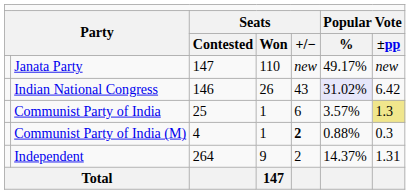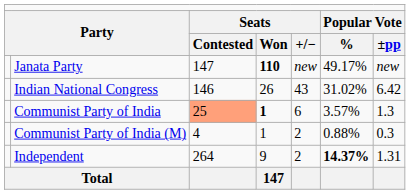(270, 66) normal -> (270, 66) bold
(345, 89) lavender background -> (345, 89) no background
(200, 111) no background -> (200, 111) lightsalmon background
(263, 111) normal -> (263, 111) bold
(384, 111) khaki background -> (385, 111) no background
(298, 133) bold -> (298, 133) normal
(345, 156) normal -> (346, 156) bold
